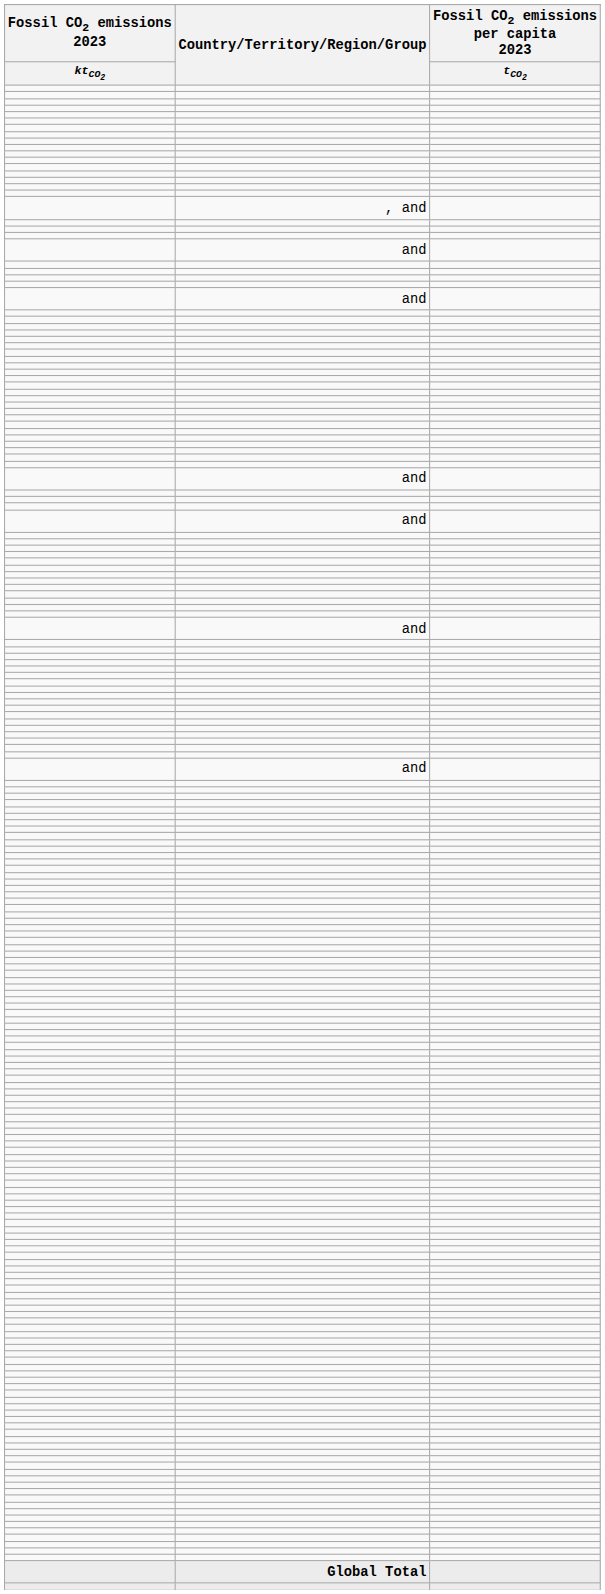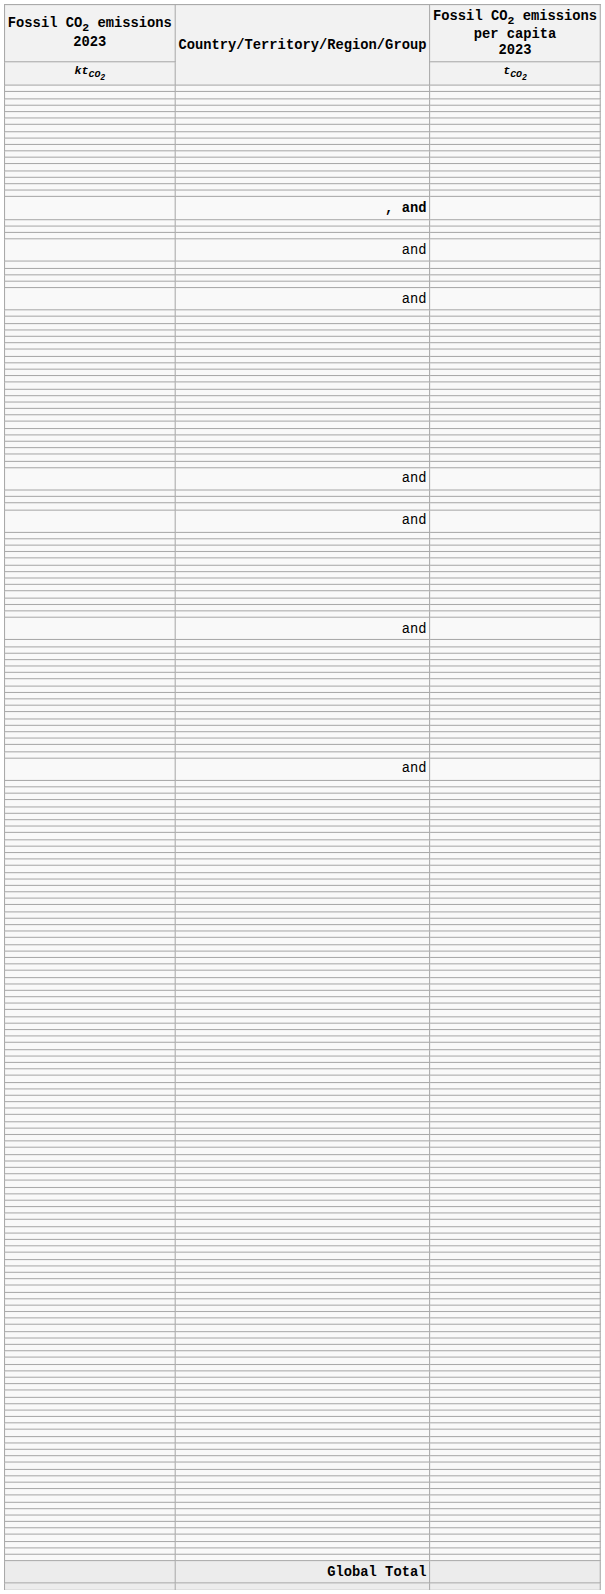(406, 208) normal -> (406, 208) bold
